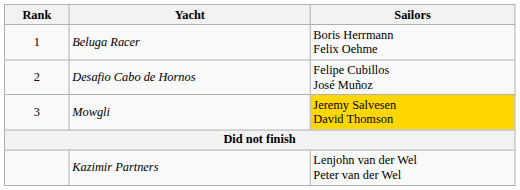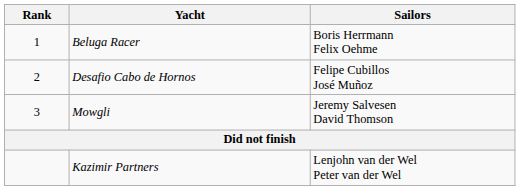(355, 111) gold background -> (355, 111) no background
